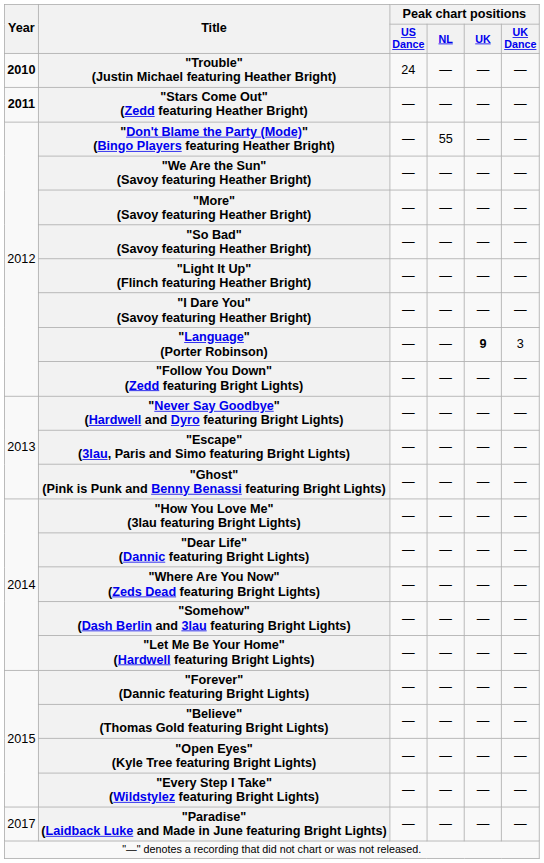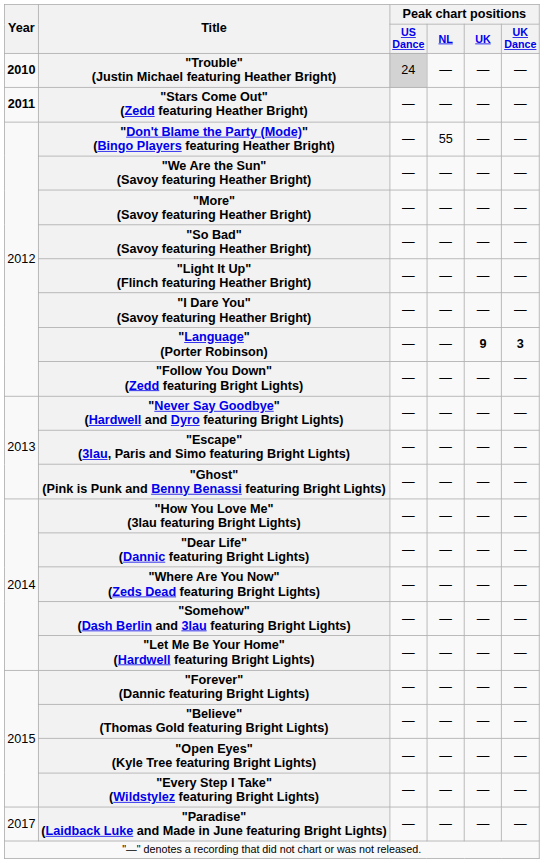(408, 70) no background -> (408, 70) lightgrey background
(520, 344) normal -> (520, 344) bold
